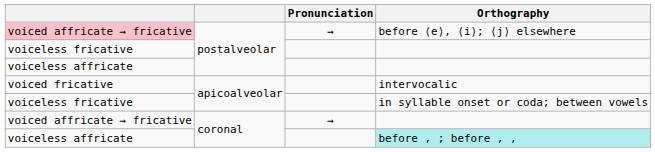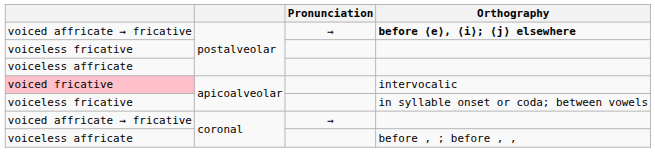(100, 31) pink background -> (100, 31) no background
(477, 31) normal -> (477, 31) bold
(60, 85) no background -> (60, 85) pink background
(448, 138) paleturquoise background -> (448, 138) no background
